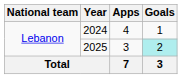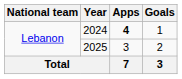(126, 30) normal -> (126, 30) bold
(160, 47) paleturquoise background -> (160, 47) no background
